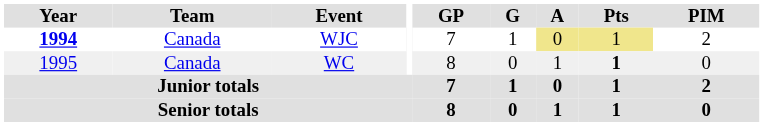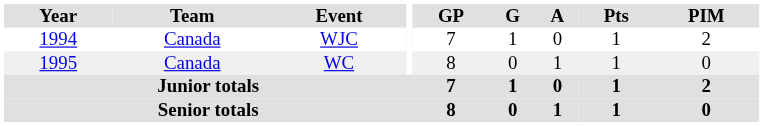(58, 39) bold -> (58, 39) normal
(557, 39) khaki background -> (557, 39) no background
(616, 39) khaki background -> (616, 39) no background
(616, 62) bold -> (616, 62) normal
